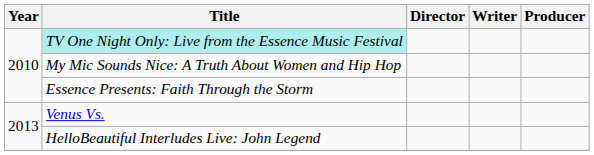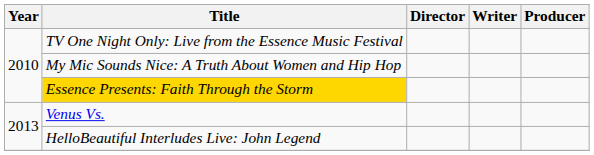(224, 41) paleturquoise background -> (224, 41) no background
(179, 89) no background -> (179, 89) gold background
